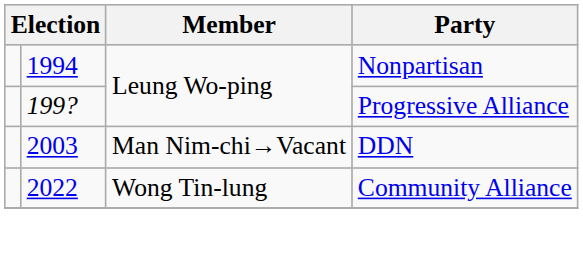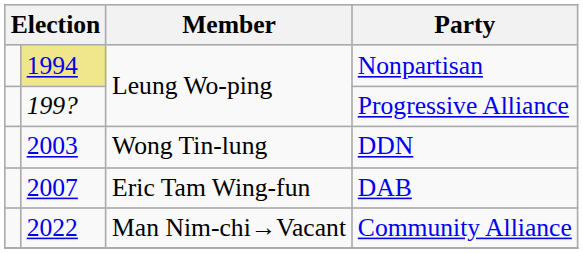(52, 65) no background -> (52, 65) khaki background
(229, 146) Man Nim-chi→Vacant -> (190, 146) Wong Tin-lung
+ row: (385, 187)
(190, 187) Wong Tin-lung -> (229, 227) Man Nim-chi→Vacant
